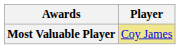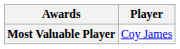(147, 34) khaki background -> (147, 34) no background
